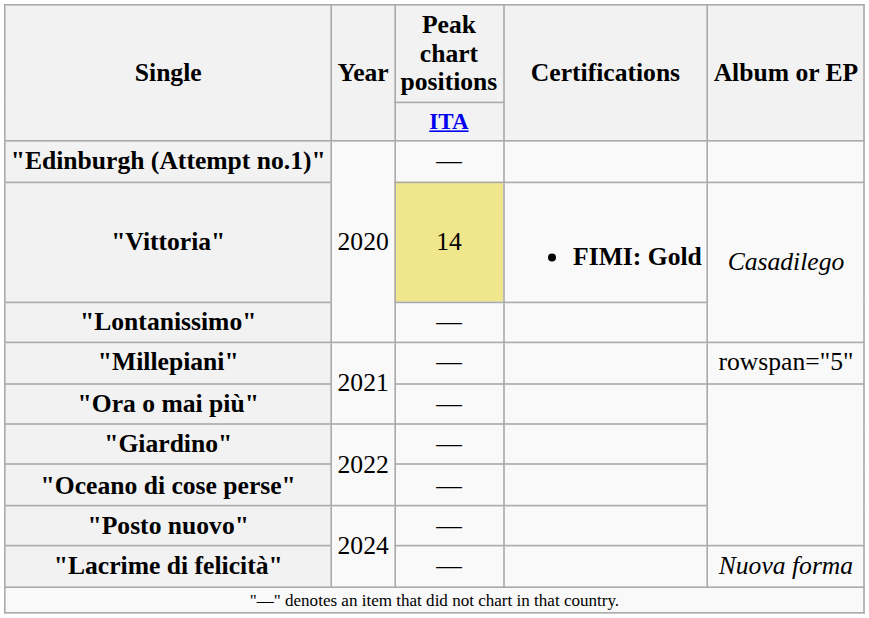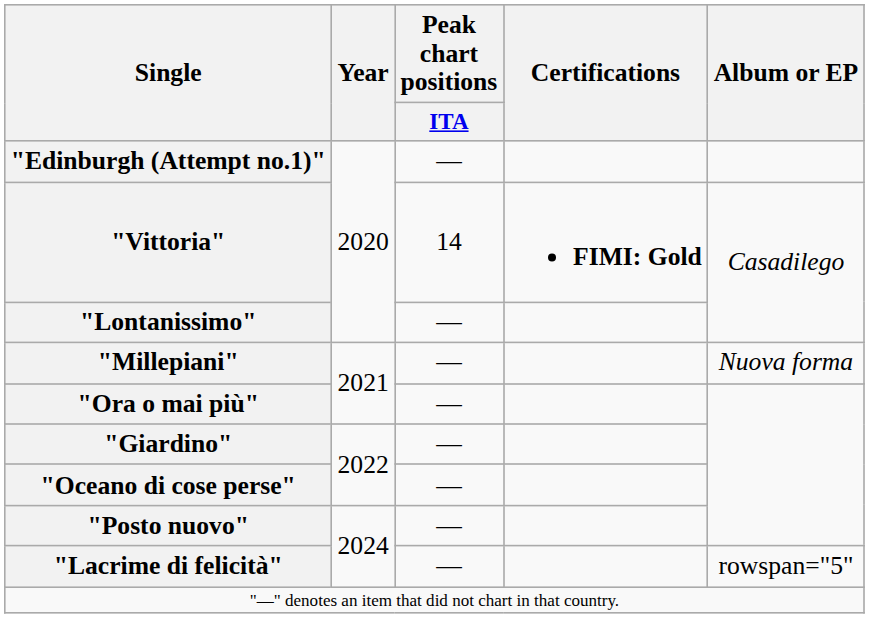(449, 241) khaki background -> (449, 241) no background
(786, 362) rowspan="5" -> (786, 362) Nuova forma
(786, 565) Nuova forma -> (786, 565) rowspan="5"
